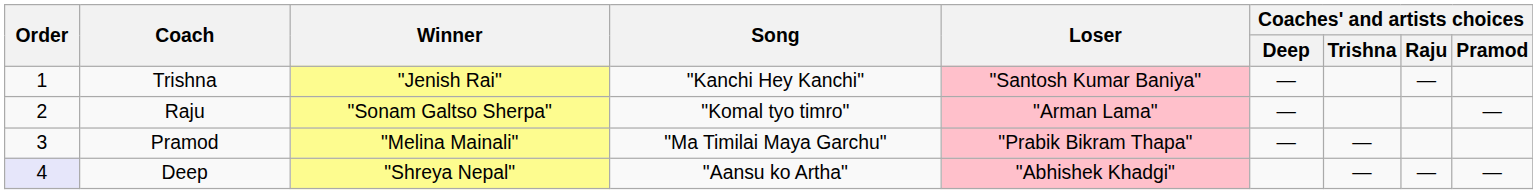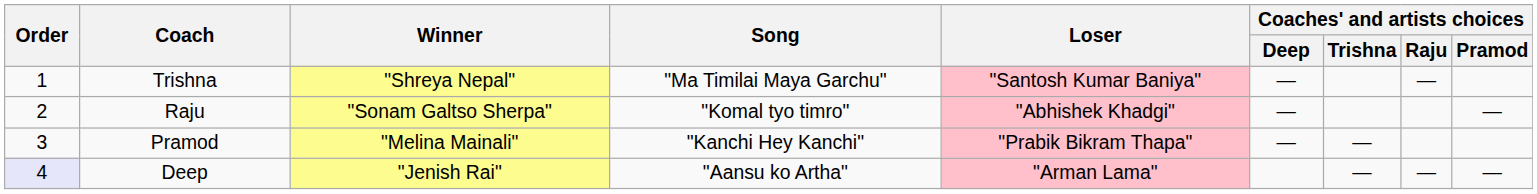(450, 81) "Jenish Rai" -> (450, 81) "Shreya Nepal"
(775, 81) "Kanchi Hey Kanchi" -> (775, 81) "Ma Timilai Maya Garchu"
(1095, 111) "Arman Lama" -> (1095, 111) "Abhishek Khadgi"
(775, 142) "Ma Timilai Maya Garchu" -> (775, 142) "Kanchi Hey Kanchi"
(450, 173) "Shreya Nepal" -> (450, 173) "Jenish Rai"
(1095, 173) "Abhishek Khadgi" -> (1095, 173) "Arman Lama"
